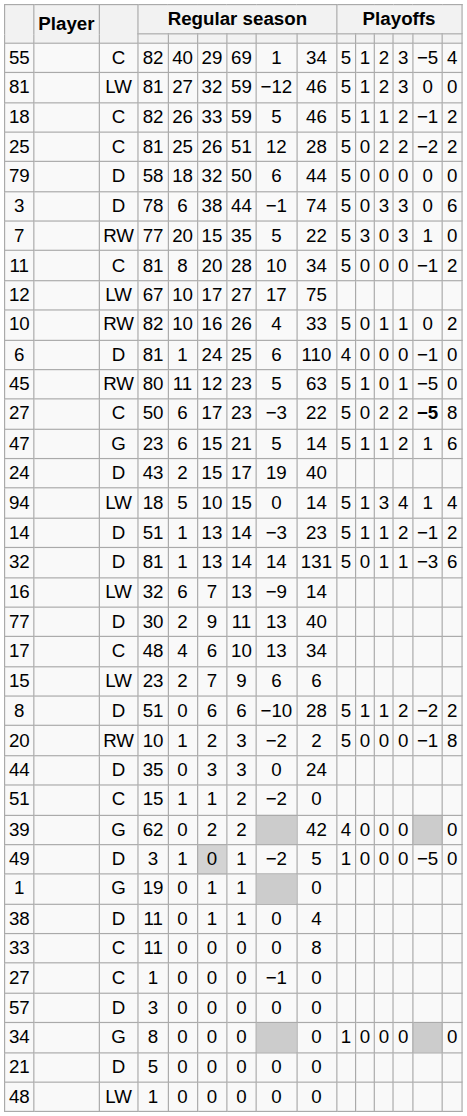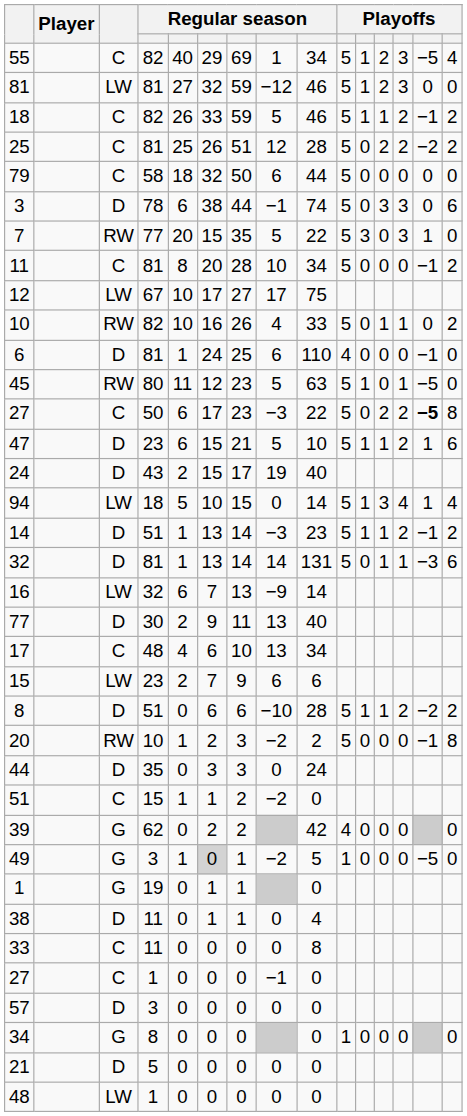(119, 176) D -> (119, 176) C
(119, 443) G -> (119, 443) D
(316, 443) 14 -> (316, 443) 10
(119, 859) D -> (119, 859) G
